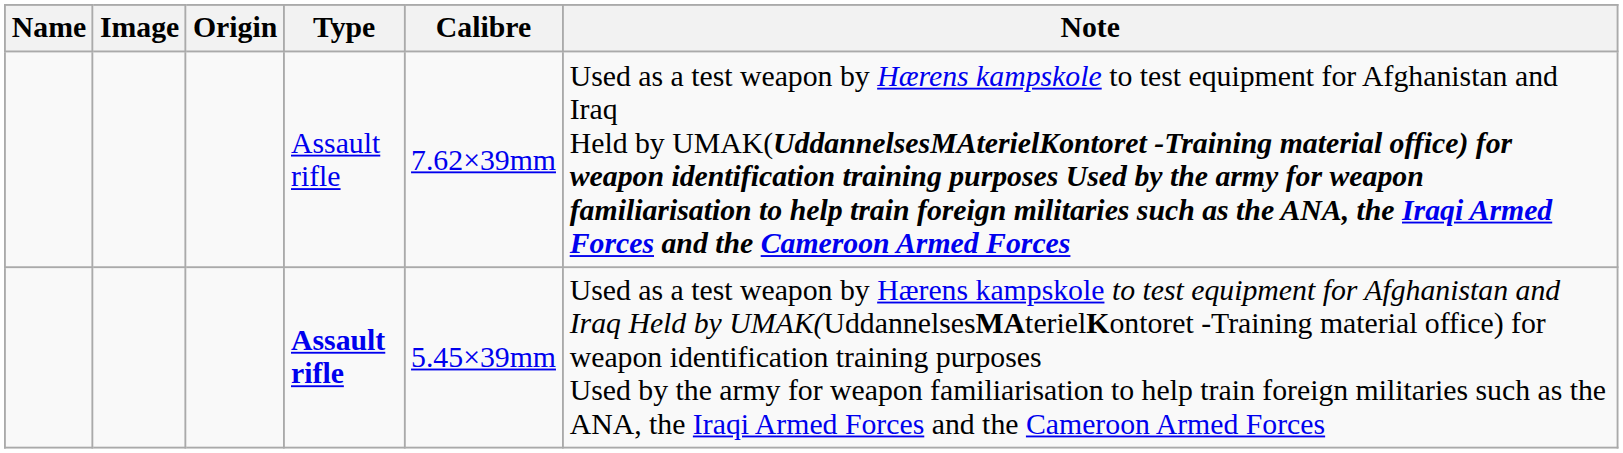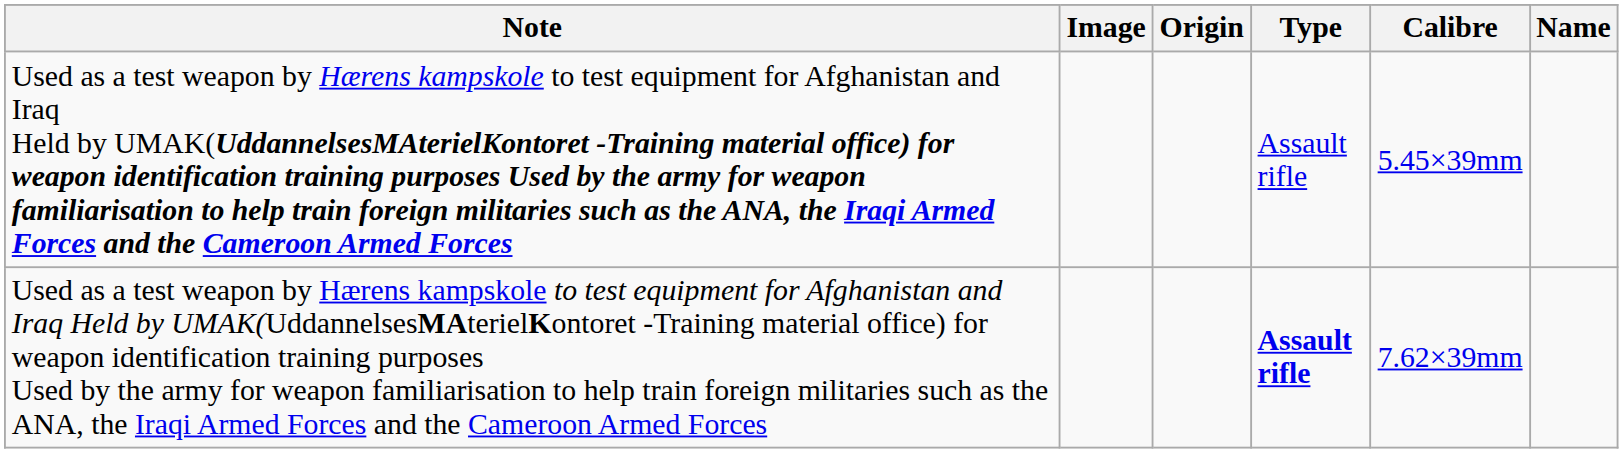columns swapped: (49, 28) <-> (1090, 28)
(484, 158) 7.62×39mm -> (1450, 158) 5.45×39mm
(484, 356) 5.45×39mm -> (1450, 356) 7.62×39mm
